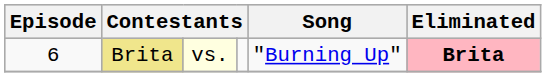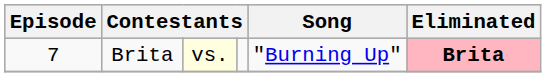(53, 55) 6 -> (53, 55) 7
(142, 55) khaki background -> (142, 55) no background
